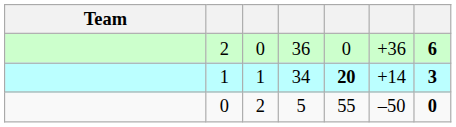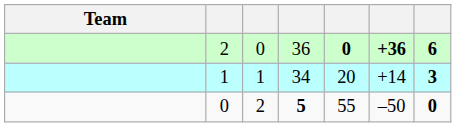(346, 48) normal -> (346, 48) bold
(392, 48) normal -> (392, 48) bold
(346, 77) bold -> (346, 77) normal
(301, 106) normal -> (301, 106) bold
